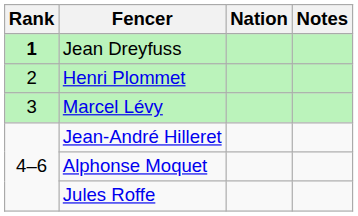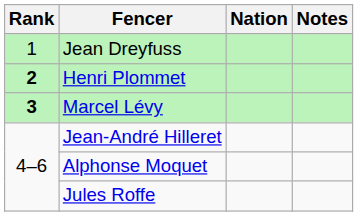(32, 48) bold -> (32, 48) normal
(32, 78) normal -> (32, 78) bold
(32, 107) normal -> (32, 107) bold
